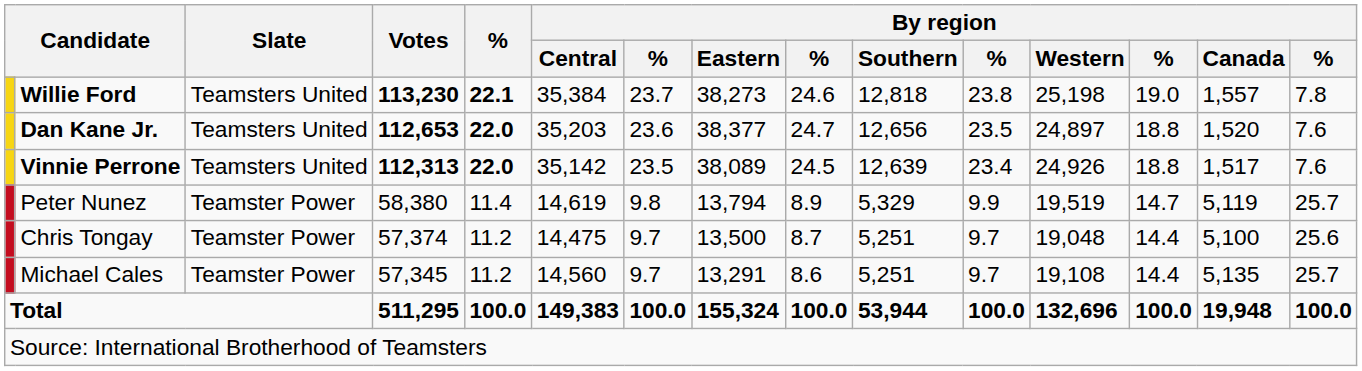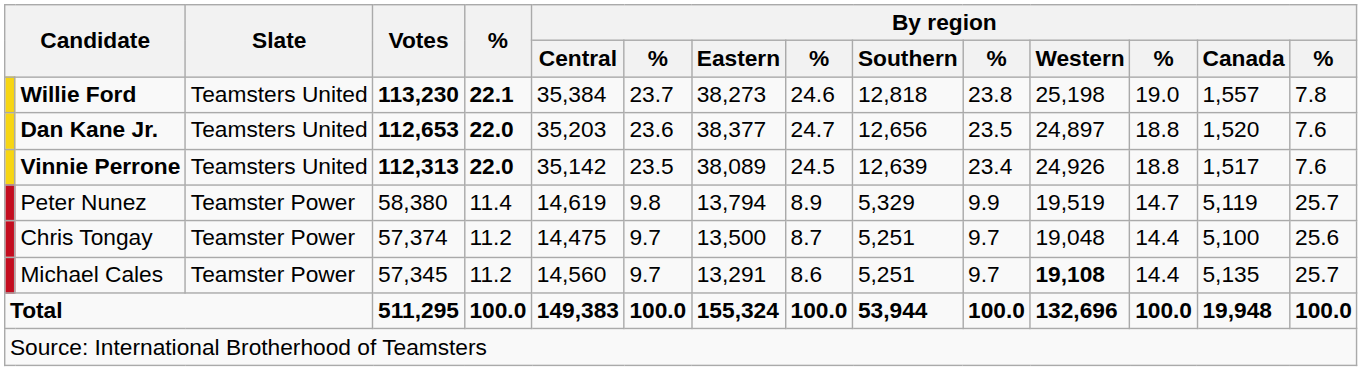(1070, 274) normal -> (1070, 274) bold
